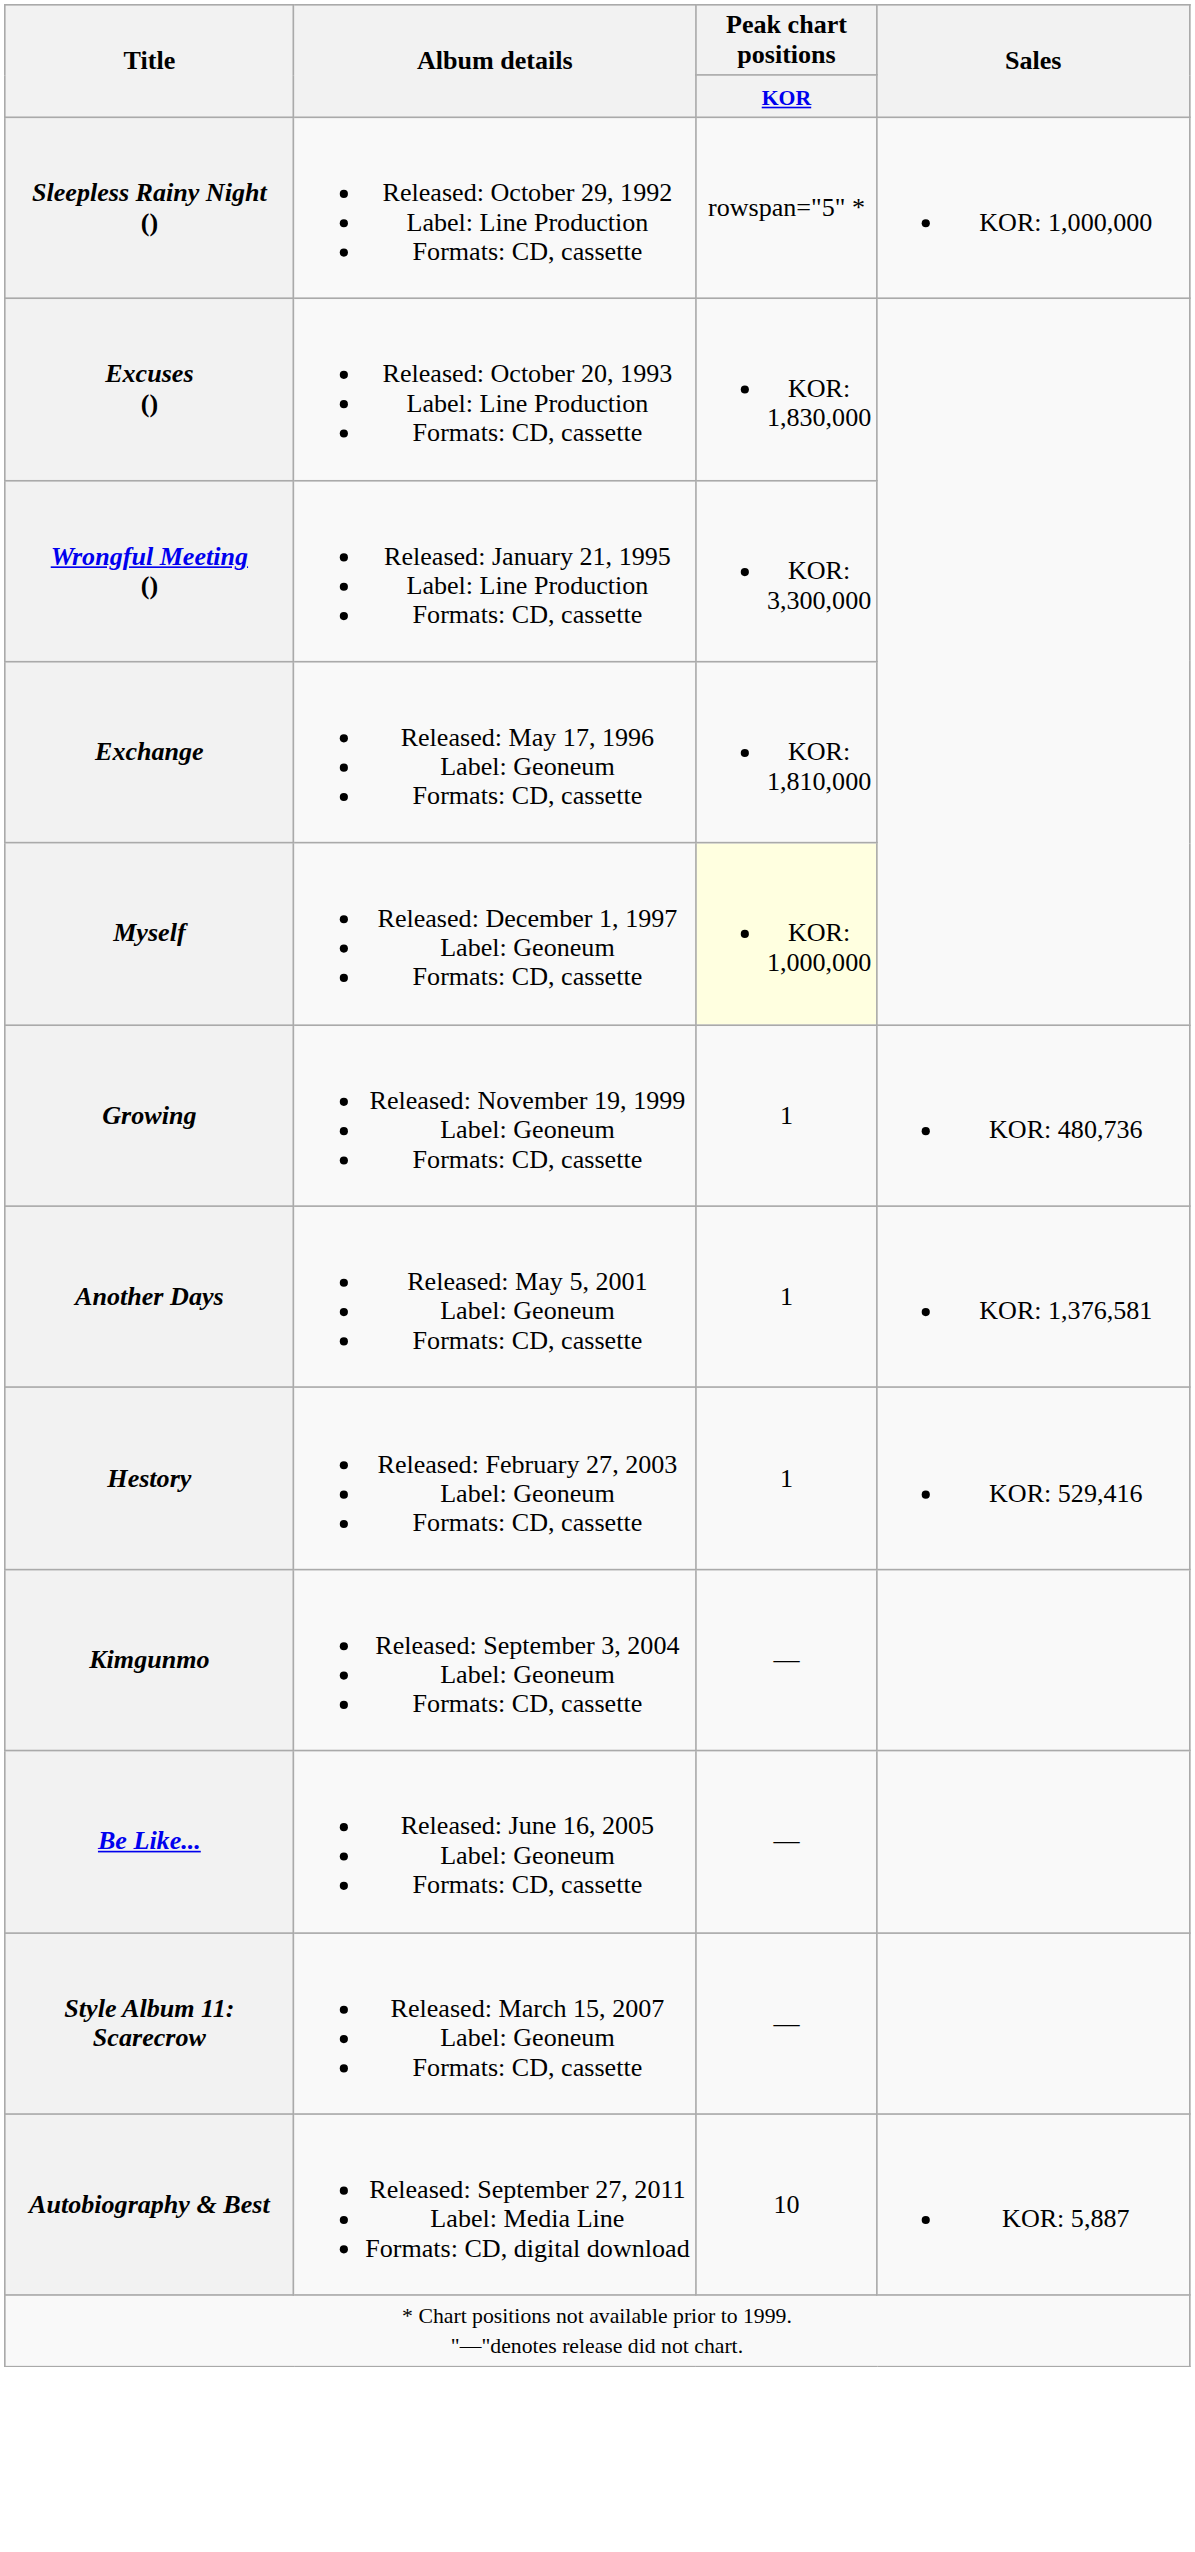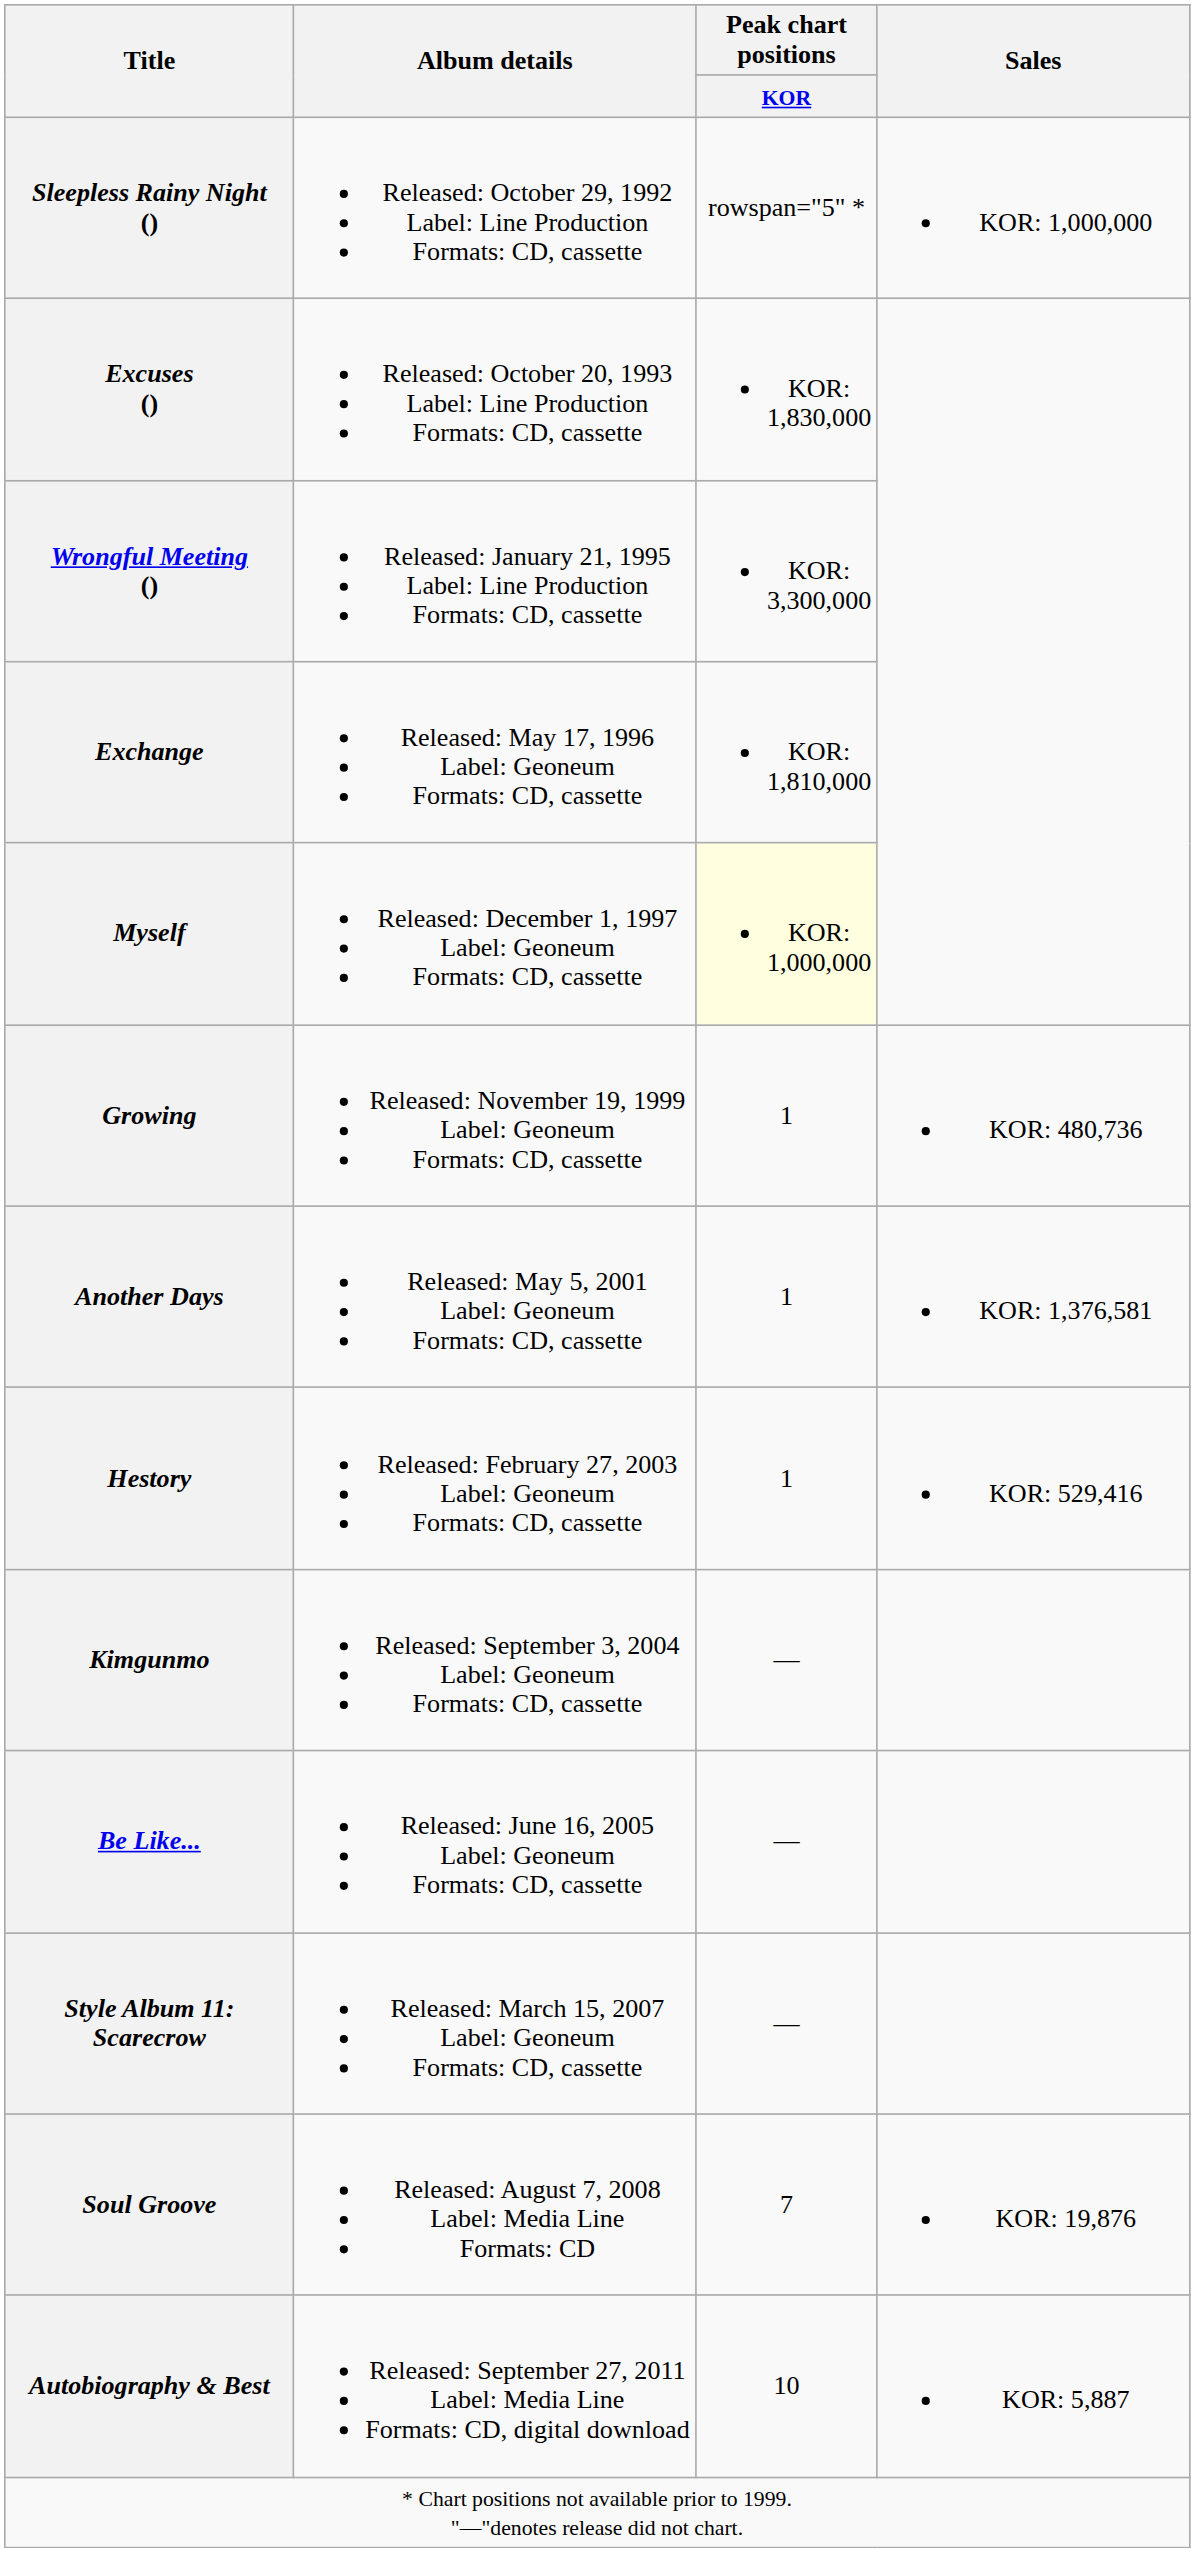+ row: (149, 2204)
